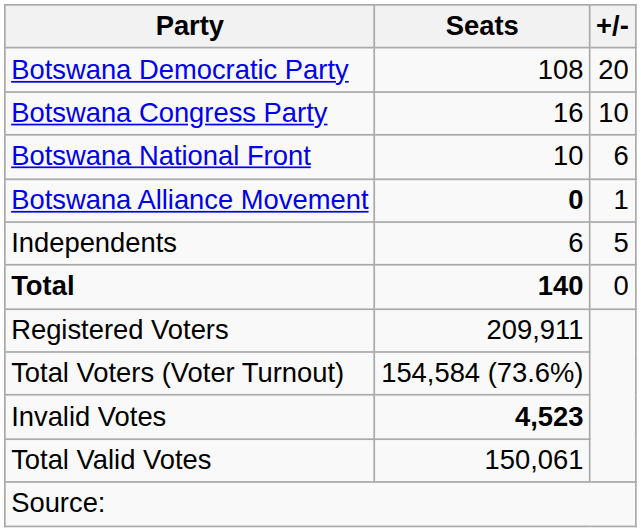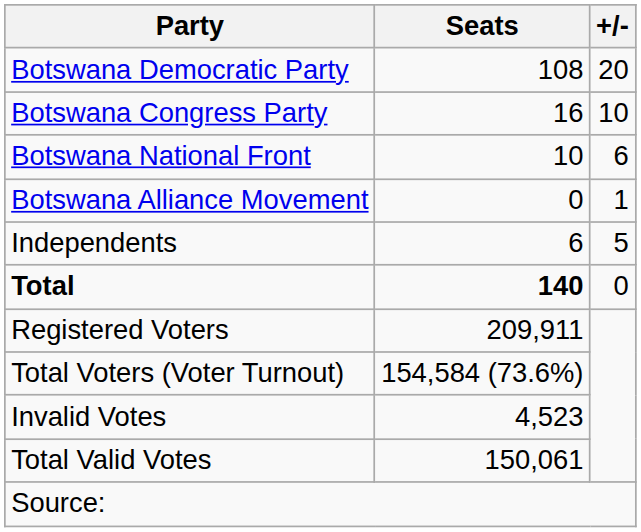(576, 199) bold -> (576, 199) normal
(549, 416) bold -> (549, 416) normal
